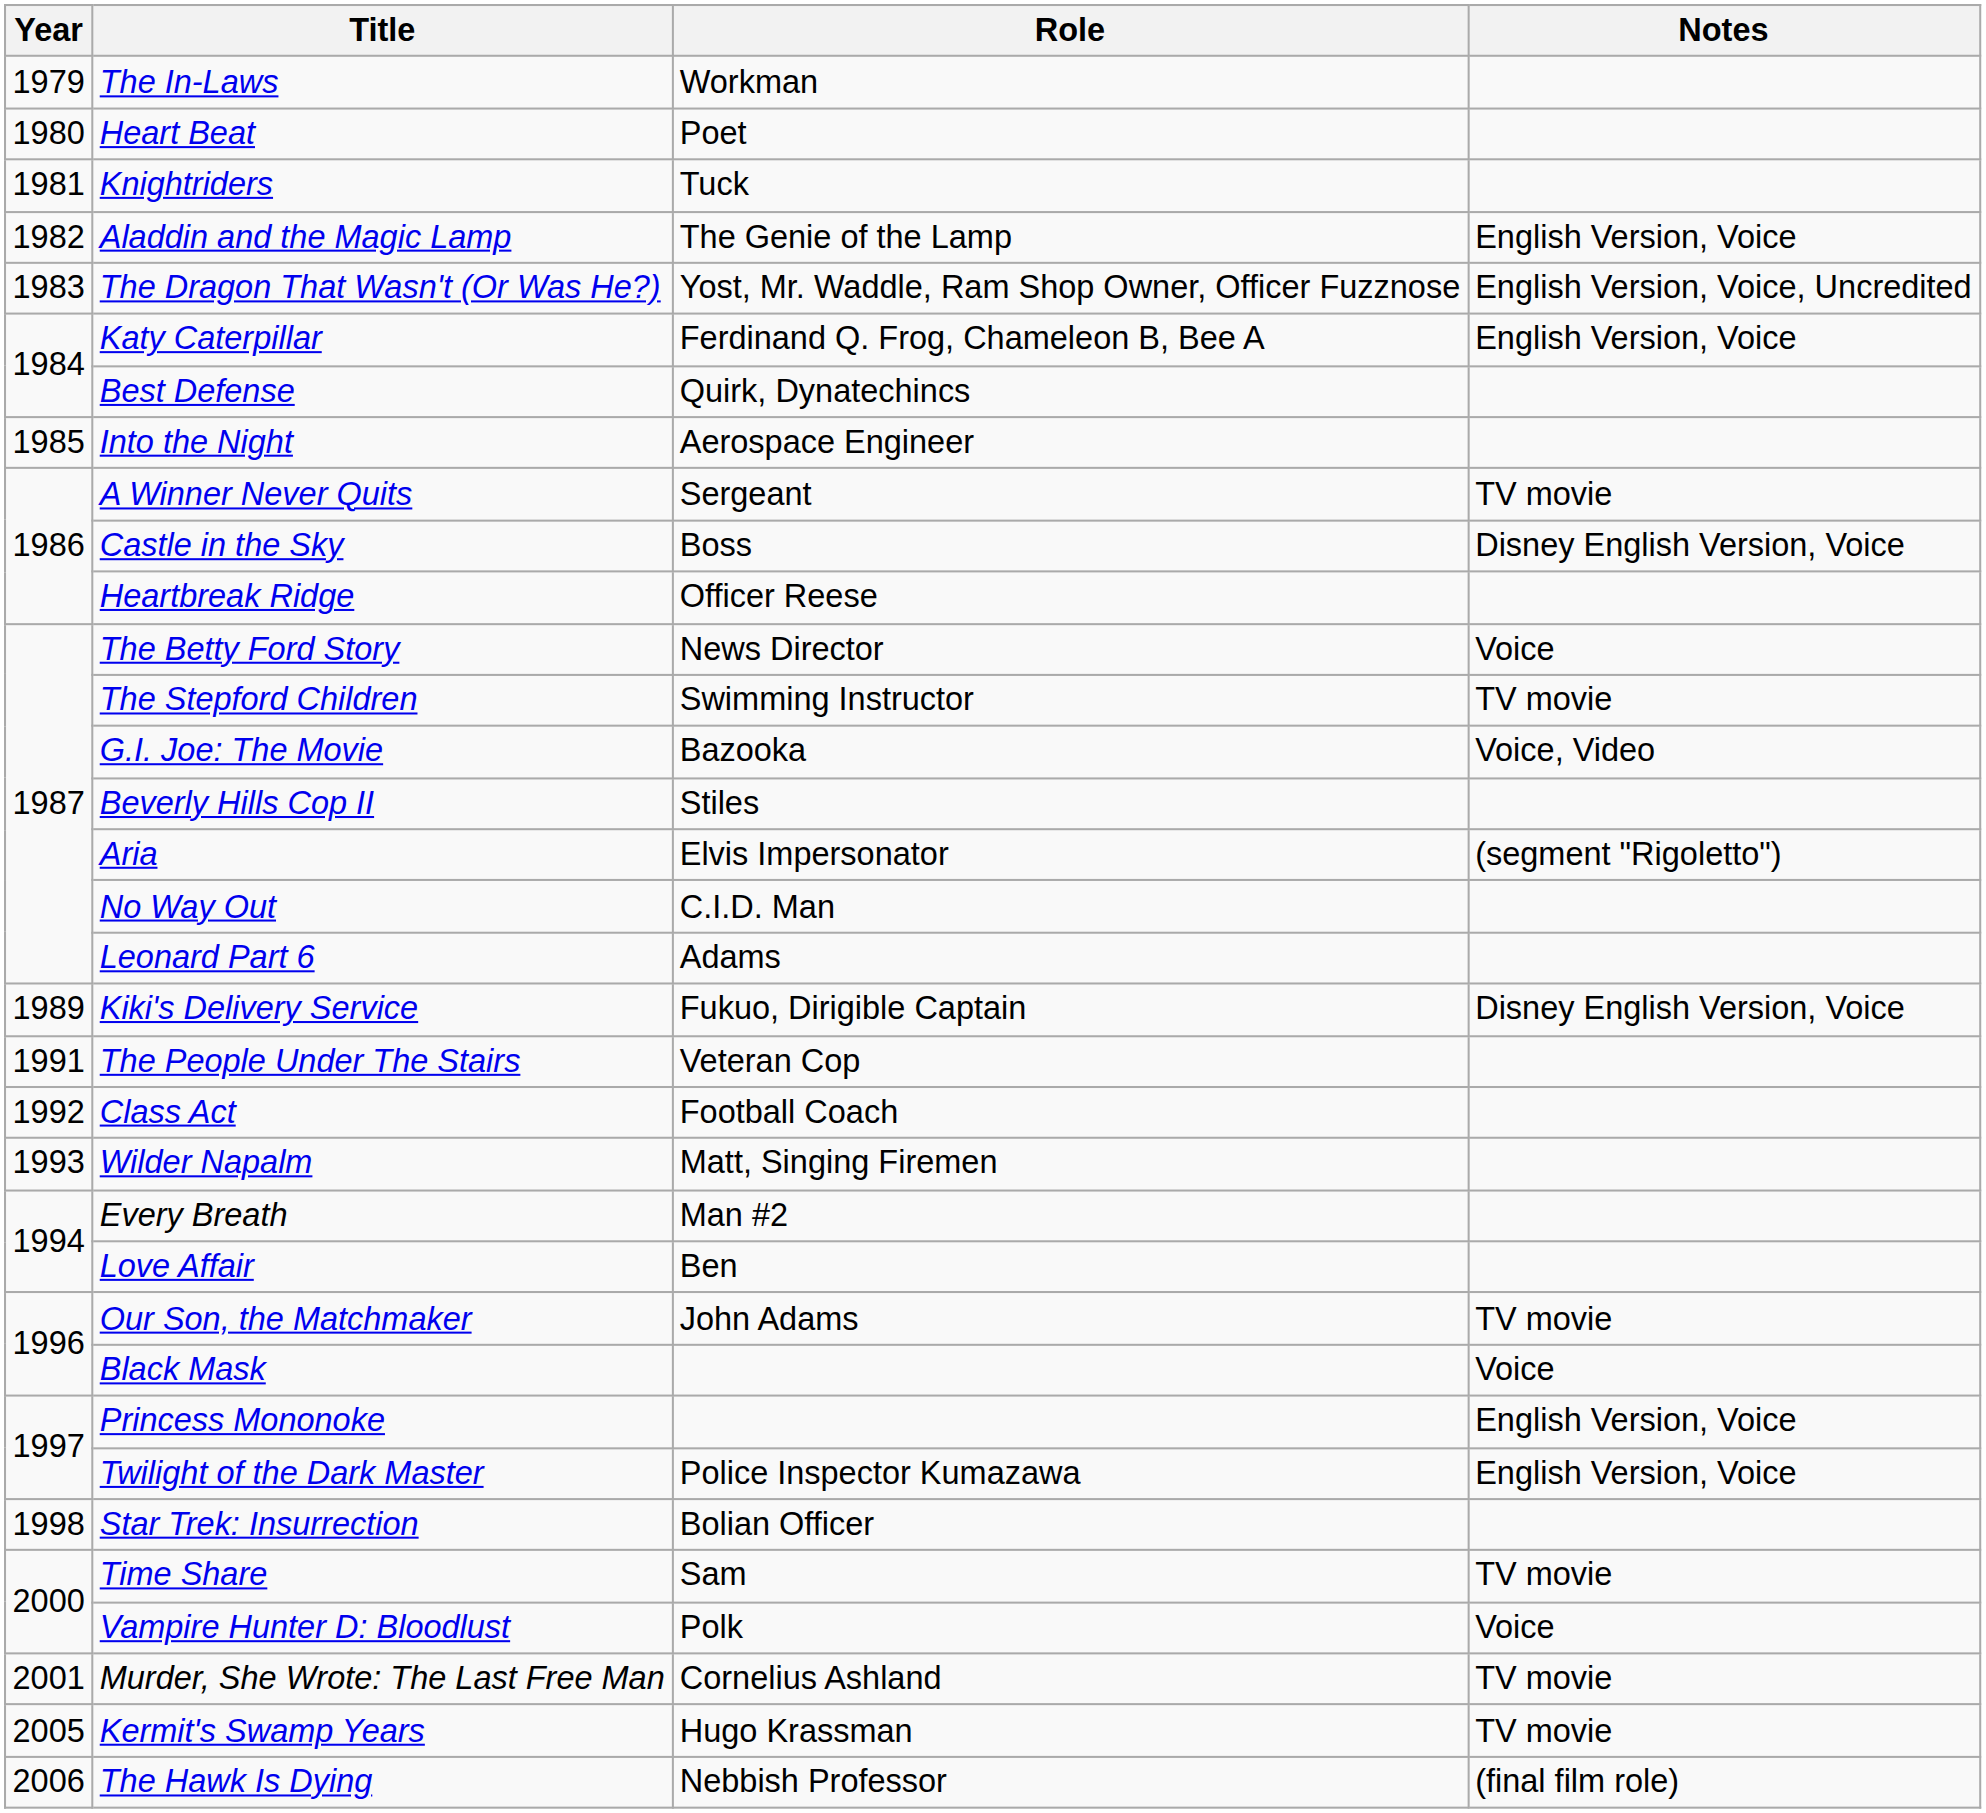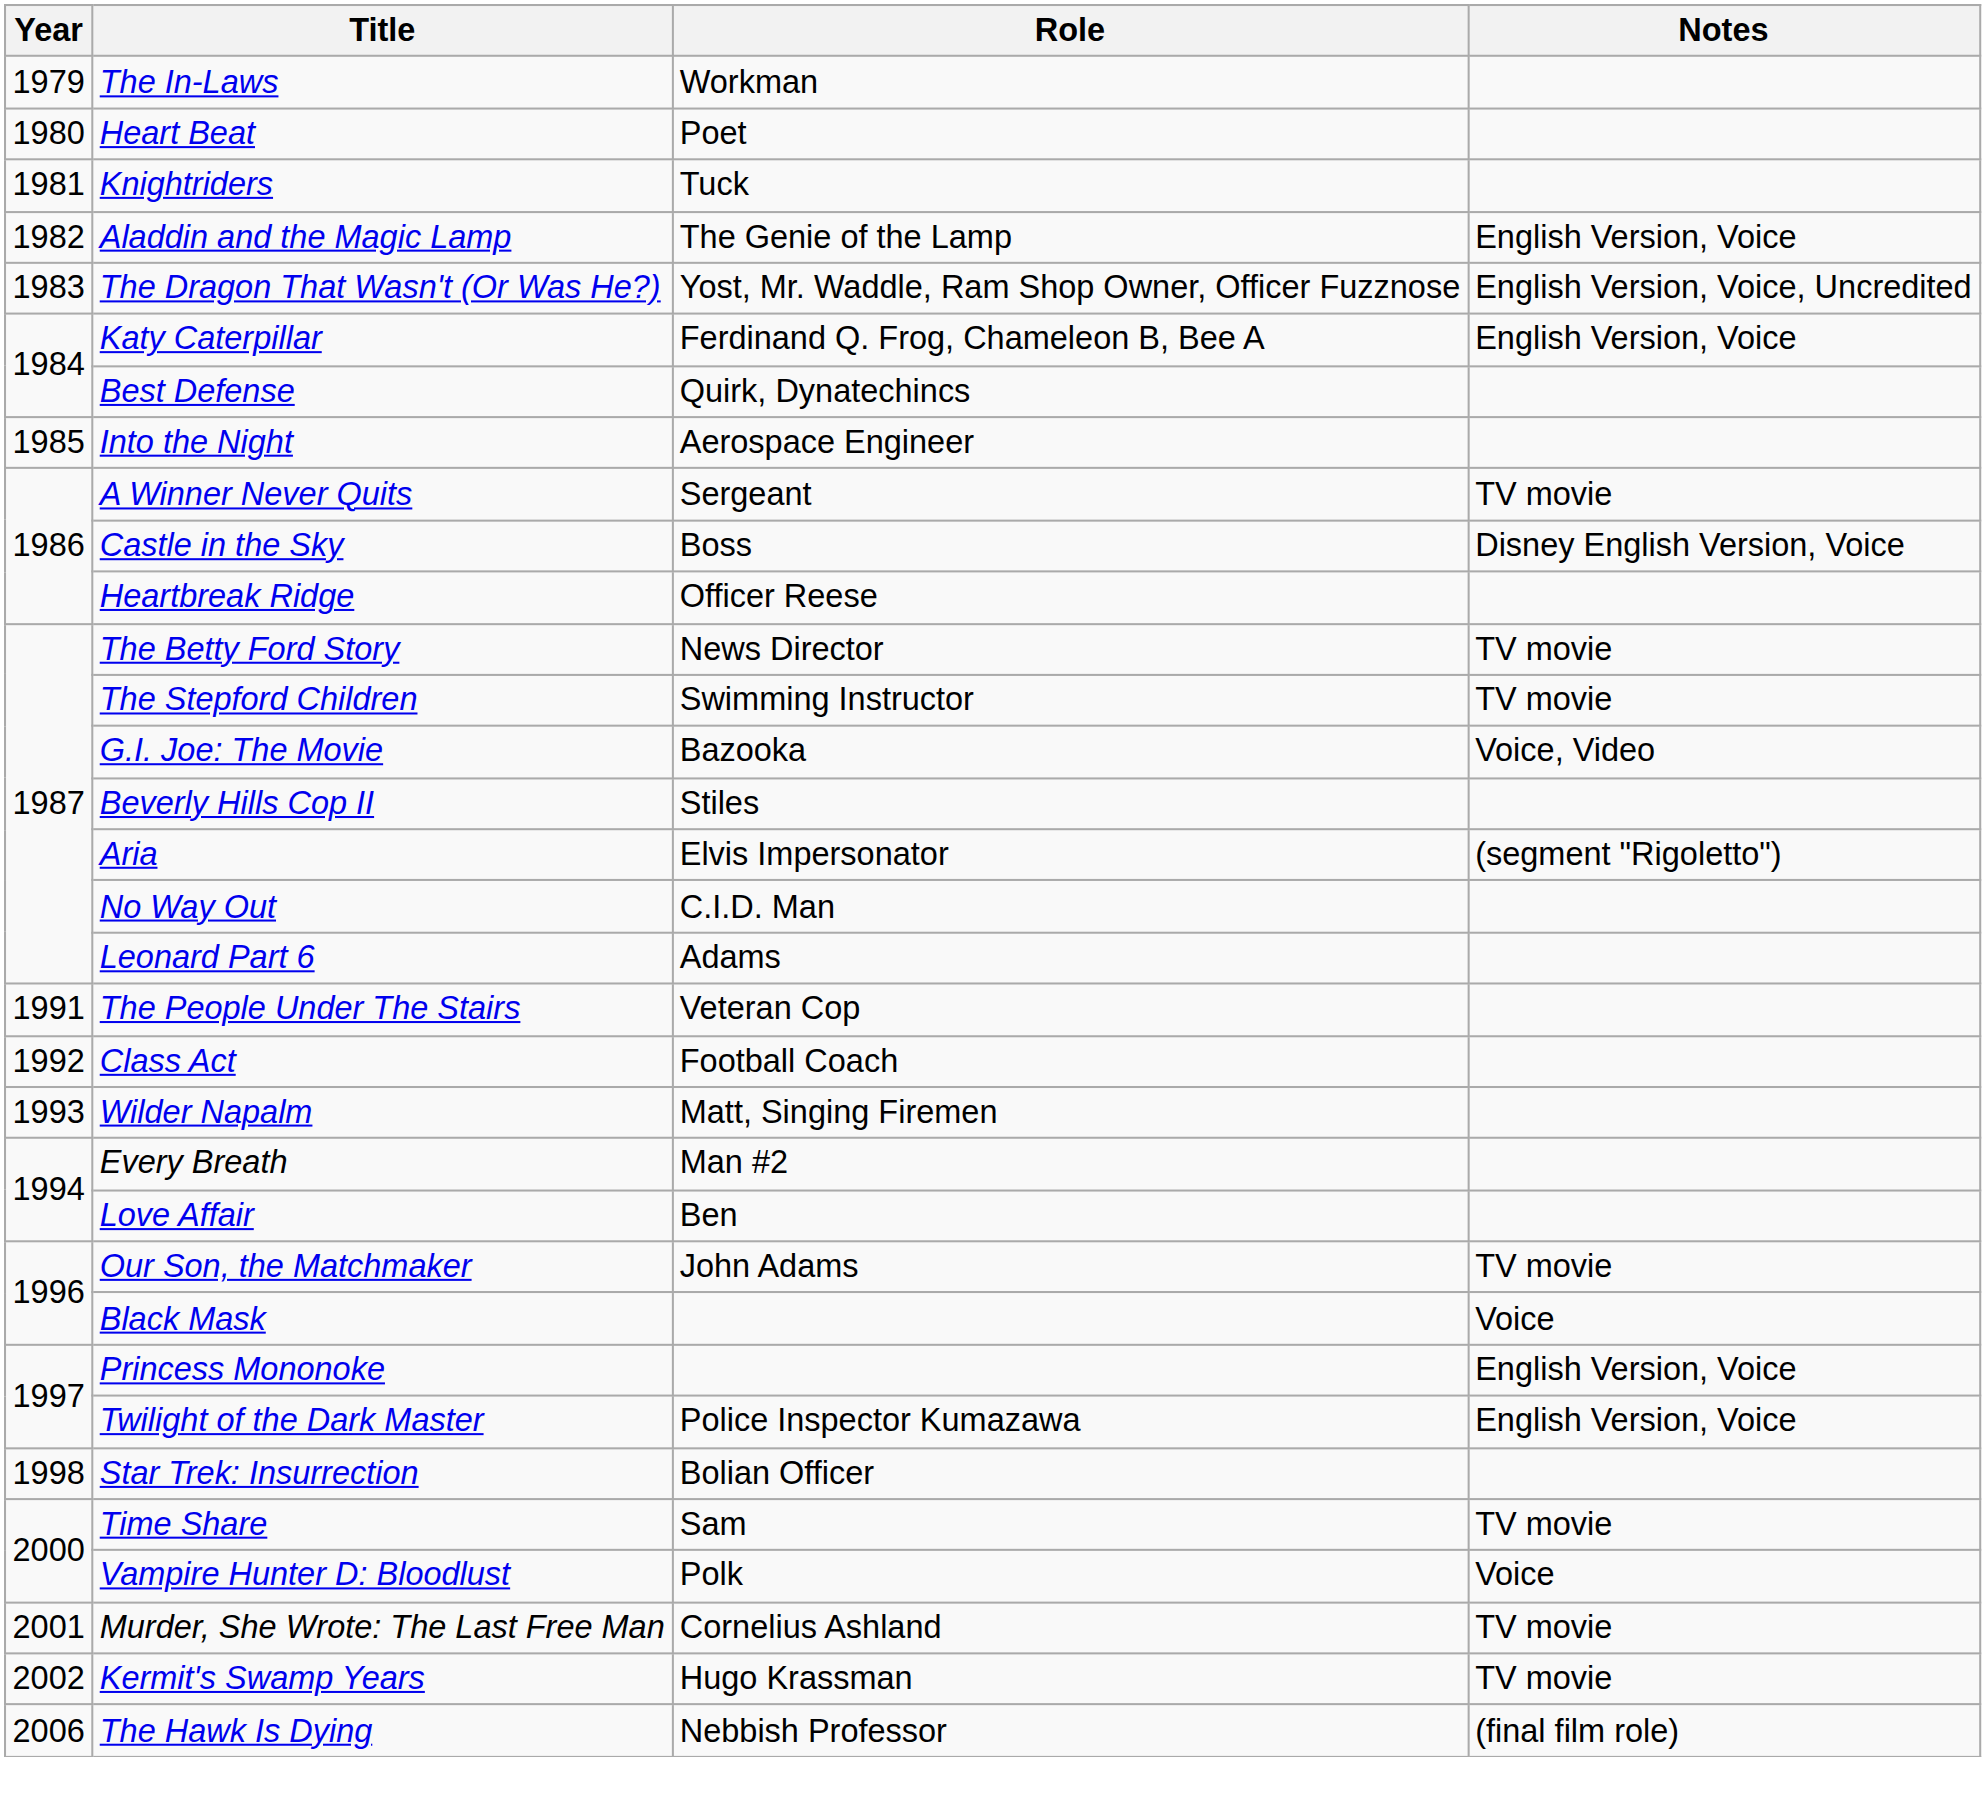(1515, 648) Voice -> (1544, 648) TV movie
- row: (259, 1008)
(49, 1730) 2005 -> (49, 1678) 2002
